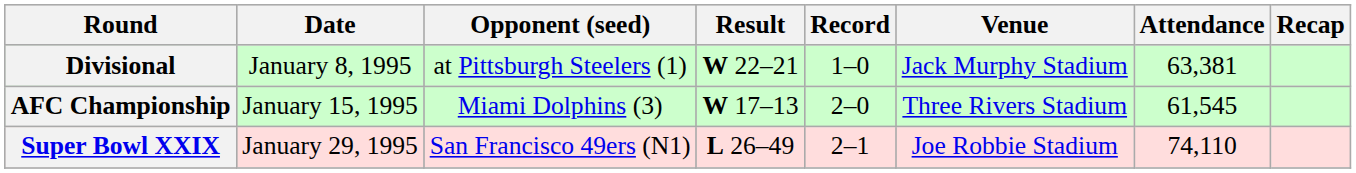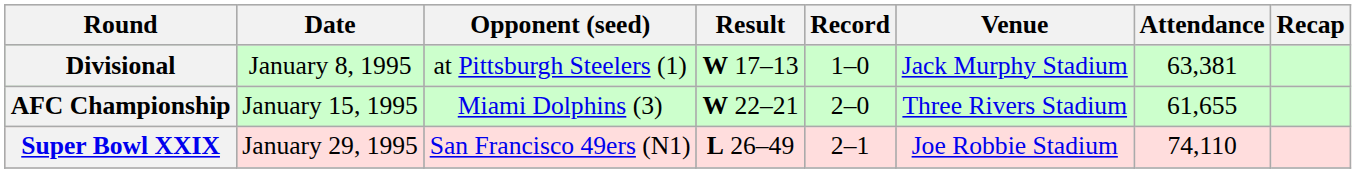(750, 65) W 22–21 -> (750, 65) W 17–13
(750, 106) W 17–13 -> (750, 106) W 22–21
(1202, 106) 61,545 -> (1202, 106) 61,655
